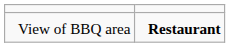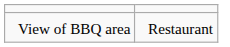(180, 27) bold -> (176, 27) normal
